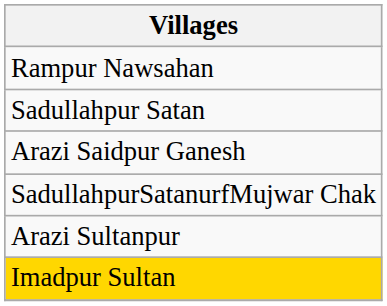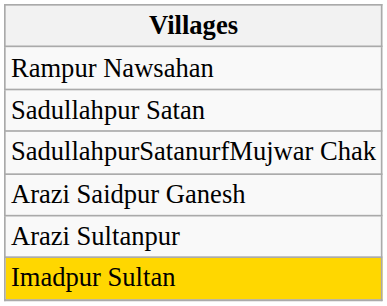(128, 151) Arazi Saidpur Ganesh -> (194, 151) SadullahpurSatanurfMujwar Chak
(194, 194) SadullahpurSatanurfMujwar Chak -> (128, 194) Arazi Saidpur Ganesh
